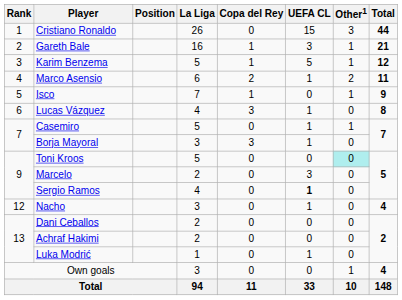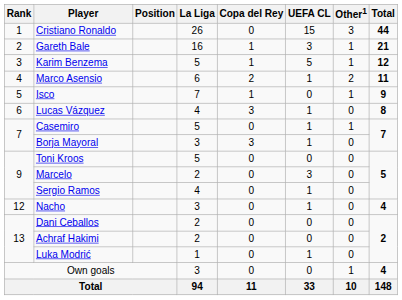(351, 159) paleturquoise background -> (351, 159) no background
(309, 191) bold -> (309, 191) normal
